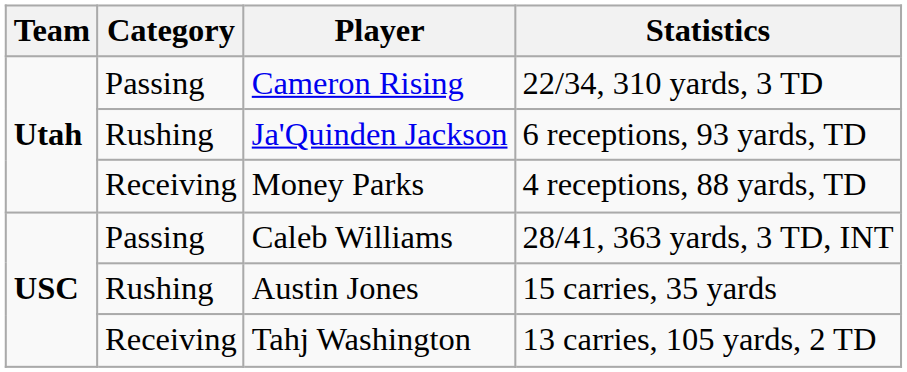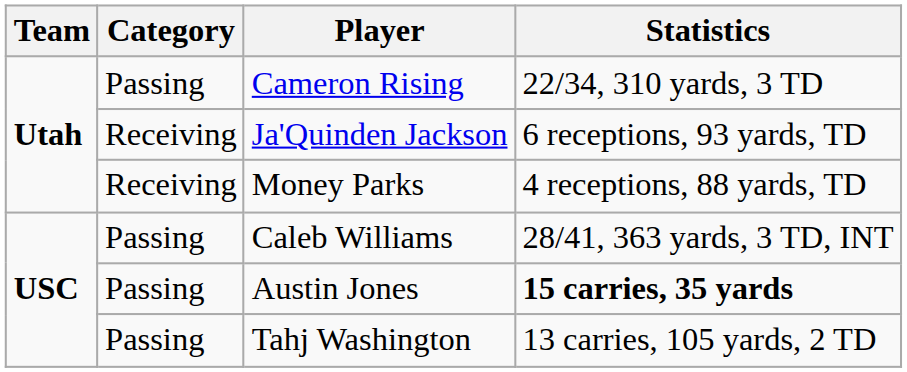(159, 133) Rushing -> (171, 133) Receiving
(159, 288) Rushing -> (155, 288) Passing
(650, 288) normal -> (658, 288) bold
(171, 339) Receiving -> (155, 339) Passing
